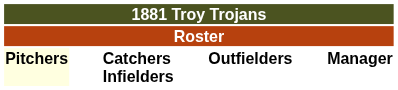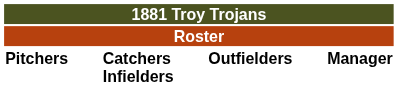(37, 58) lightyellow background -> (37, 58) no background
